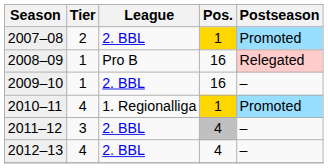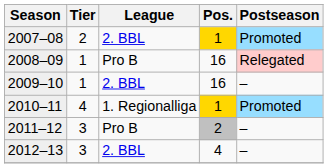(124, 128) 2. BBL -> (120, 128) Pro B
(218, 128) 4 -> (218, 128) 2
(83, 151) 4 -> (83, 151) 3
